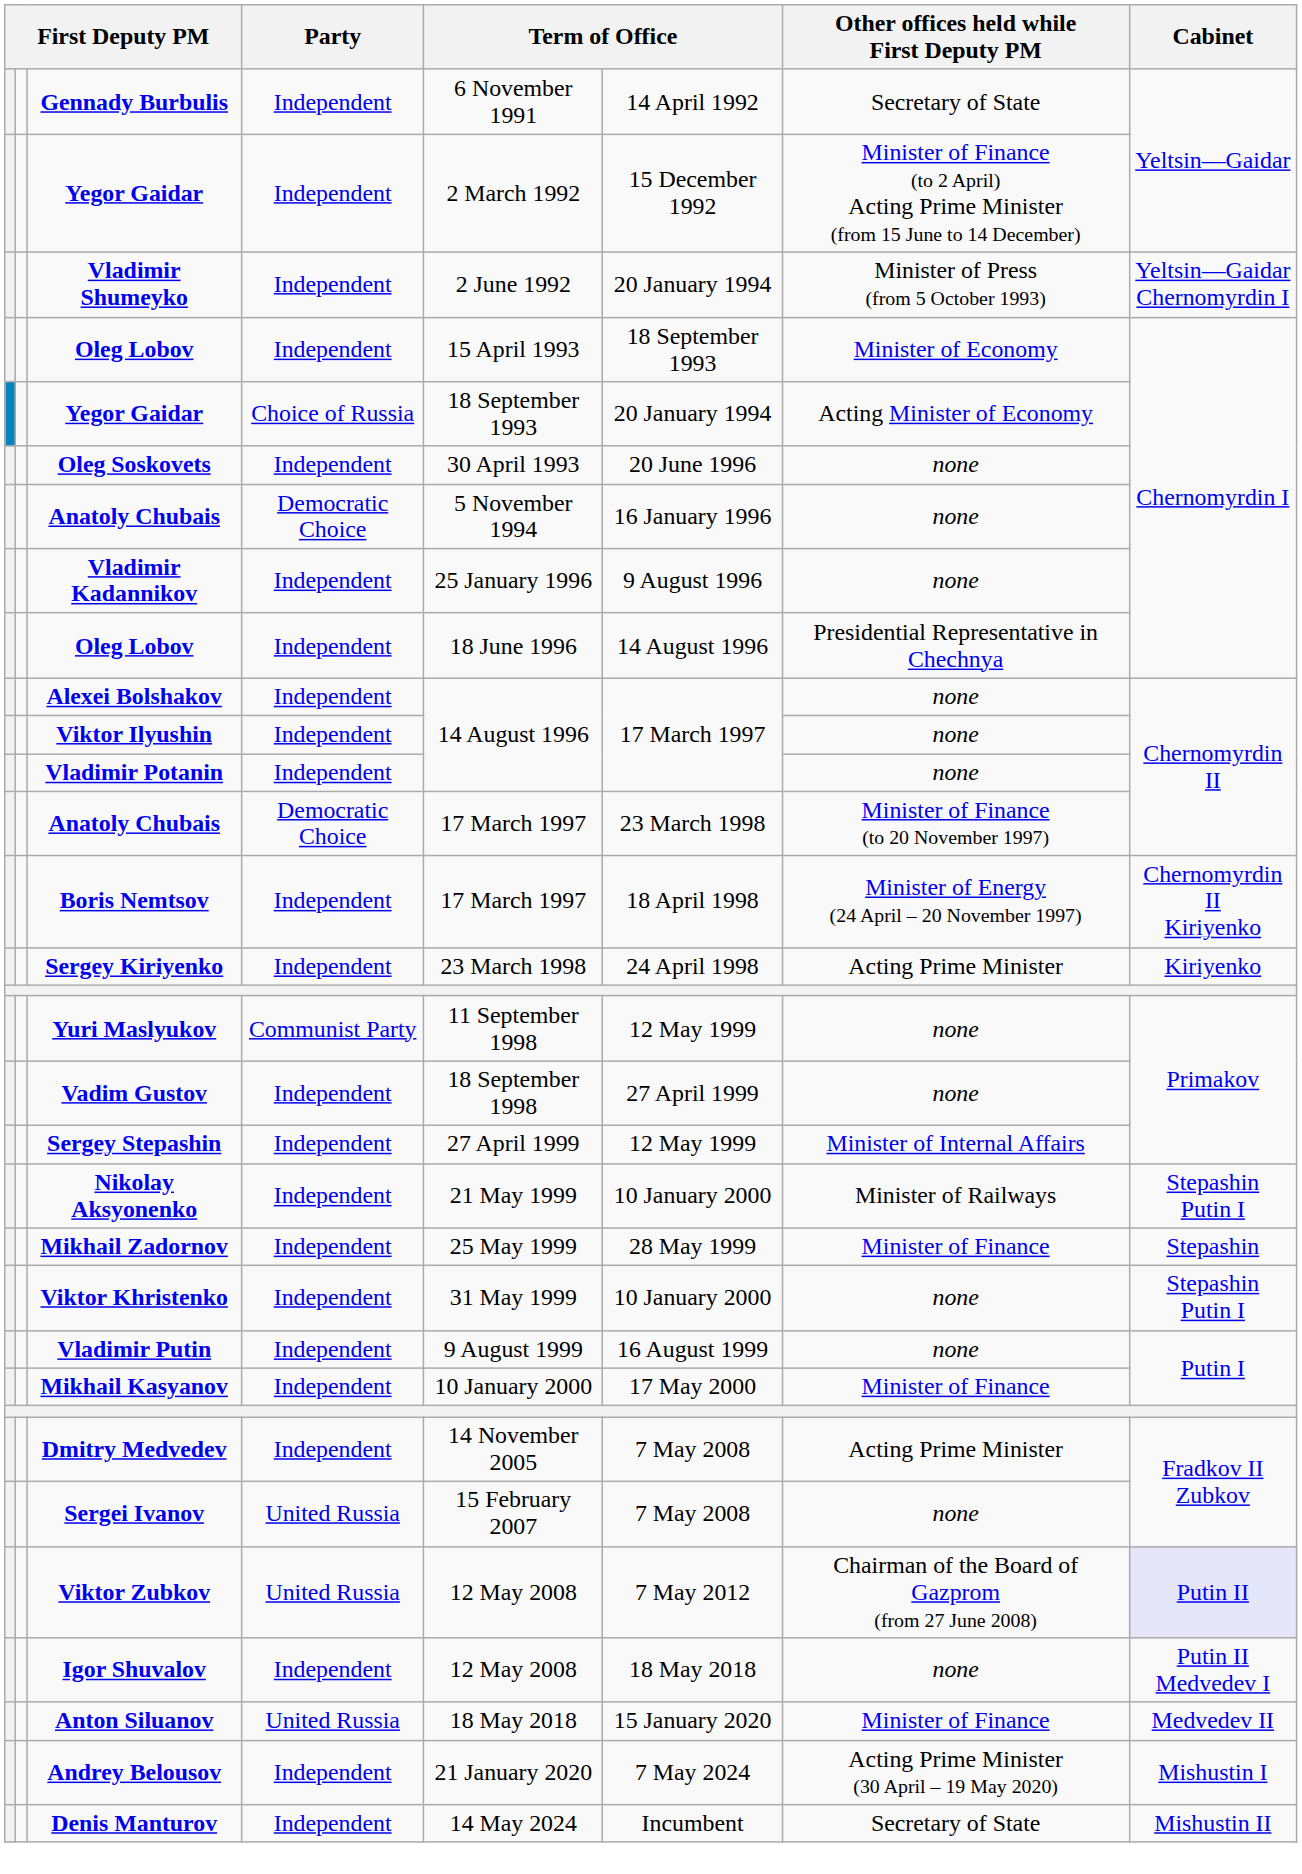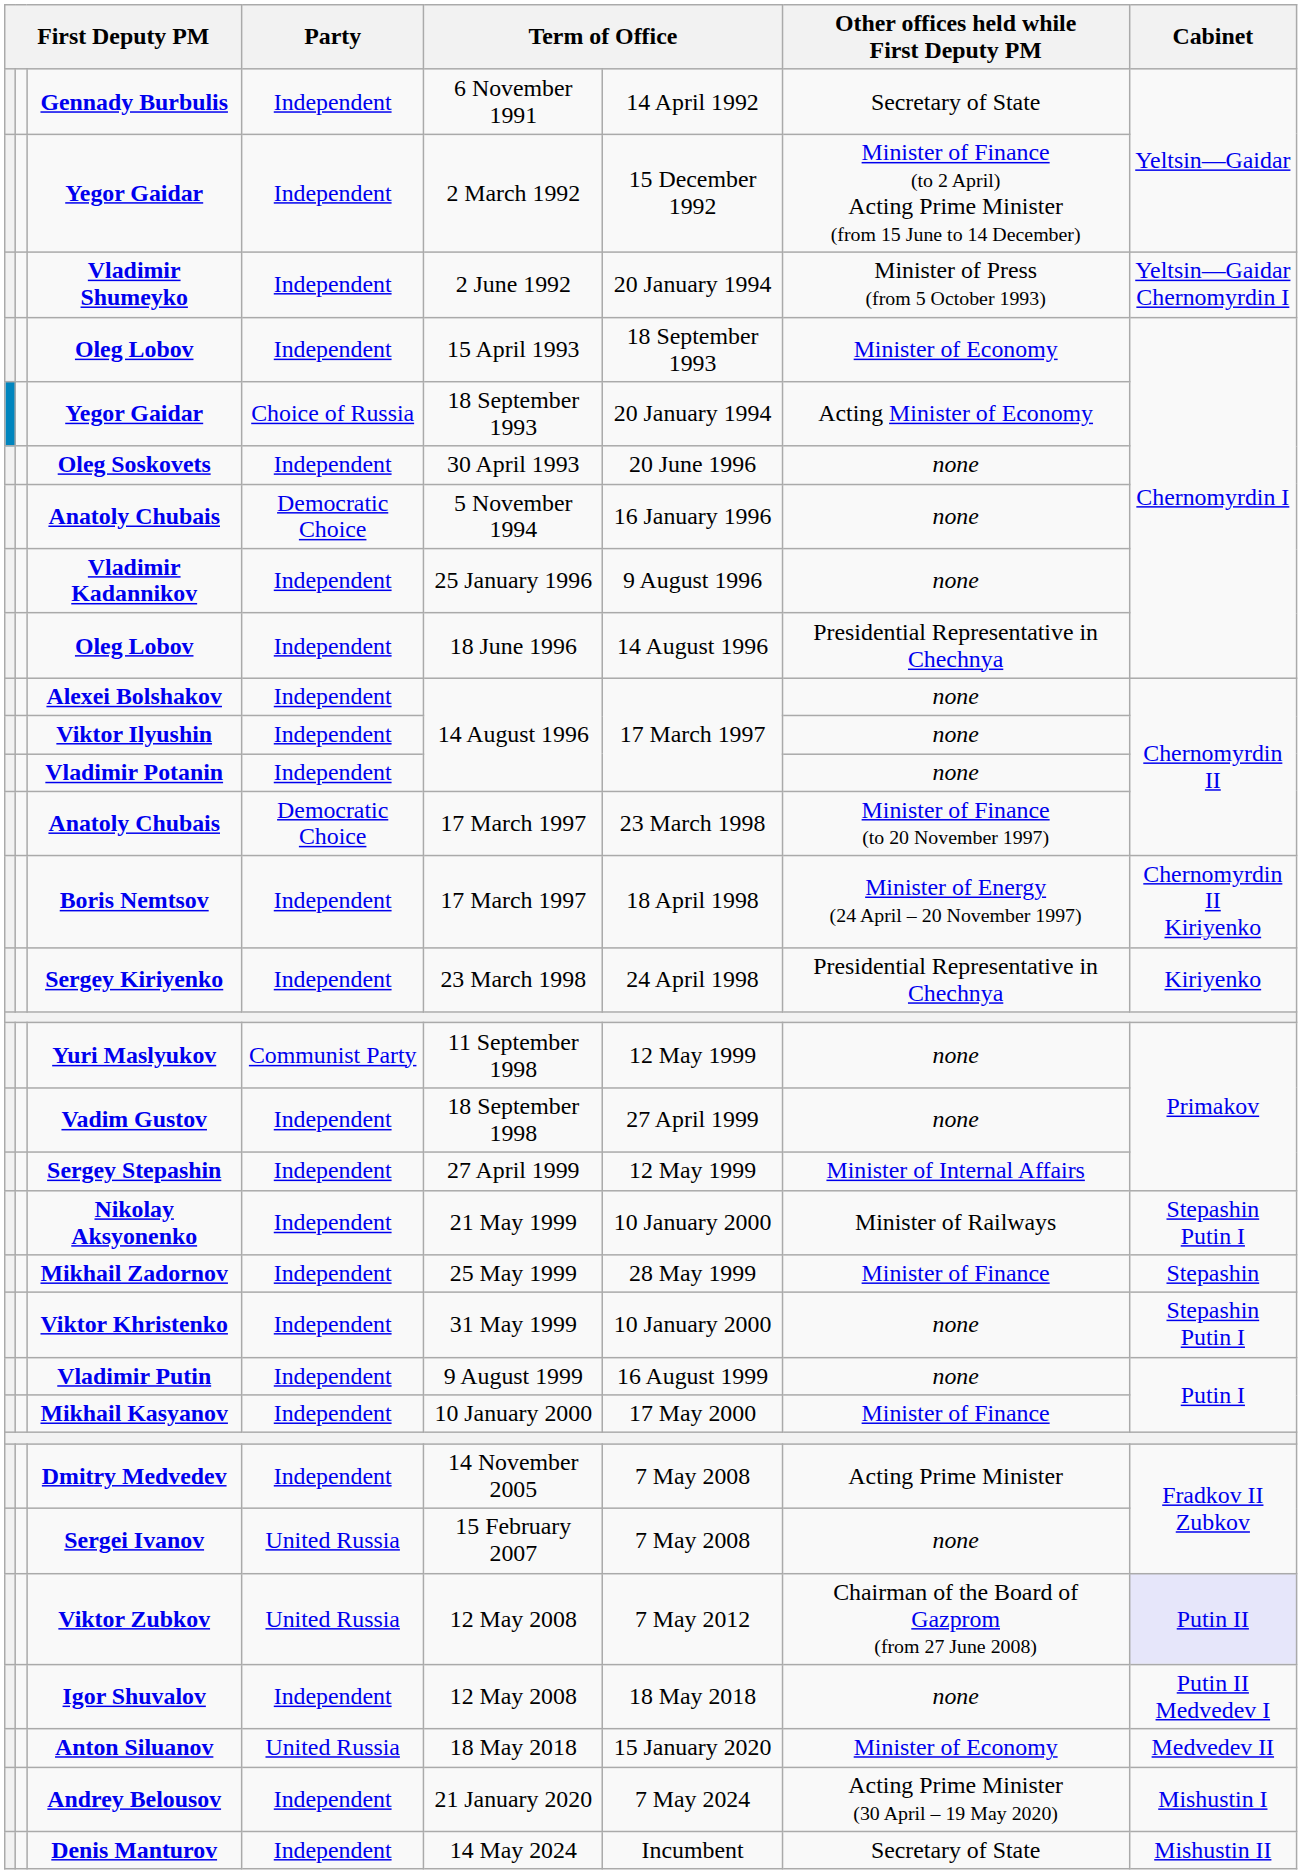(956, 966) Acting Prime Minister -> (956, 979) Presidential Representative in Chechnya
(956, 1720) Minister of Finance -> (956, 1747) Minister of Economy
